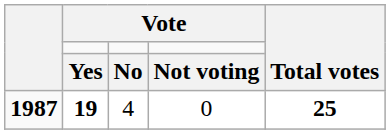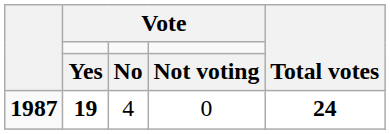(325, 109) 25 -> (325, 109) 24
